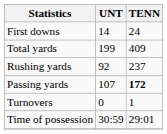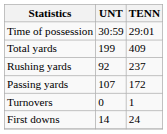rows swapped: (33, 31) <-> (50, 119)
(137, 84) bold -> (137, 84) normal
